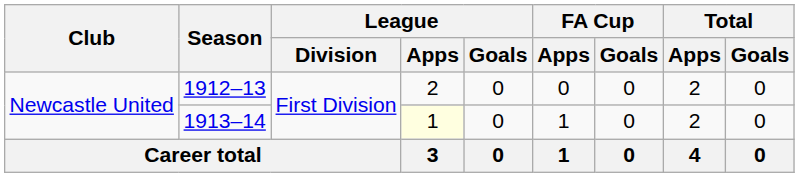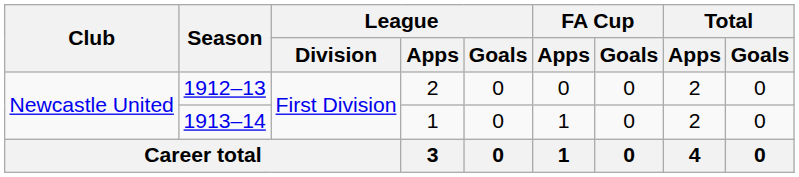(433, 121) lightyellow background -> (433, 121) no background
